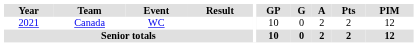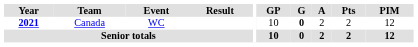(29, 23) normal -> (29, 23) bold
(301, 23) normal -> (301, 23) bold
